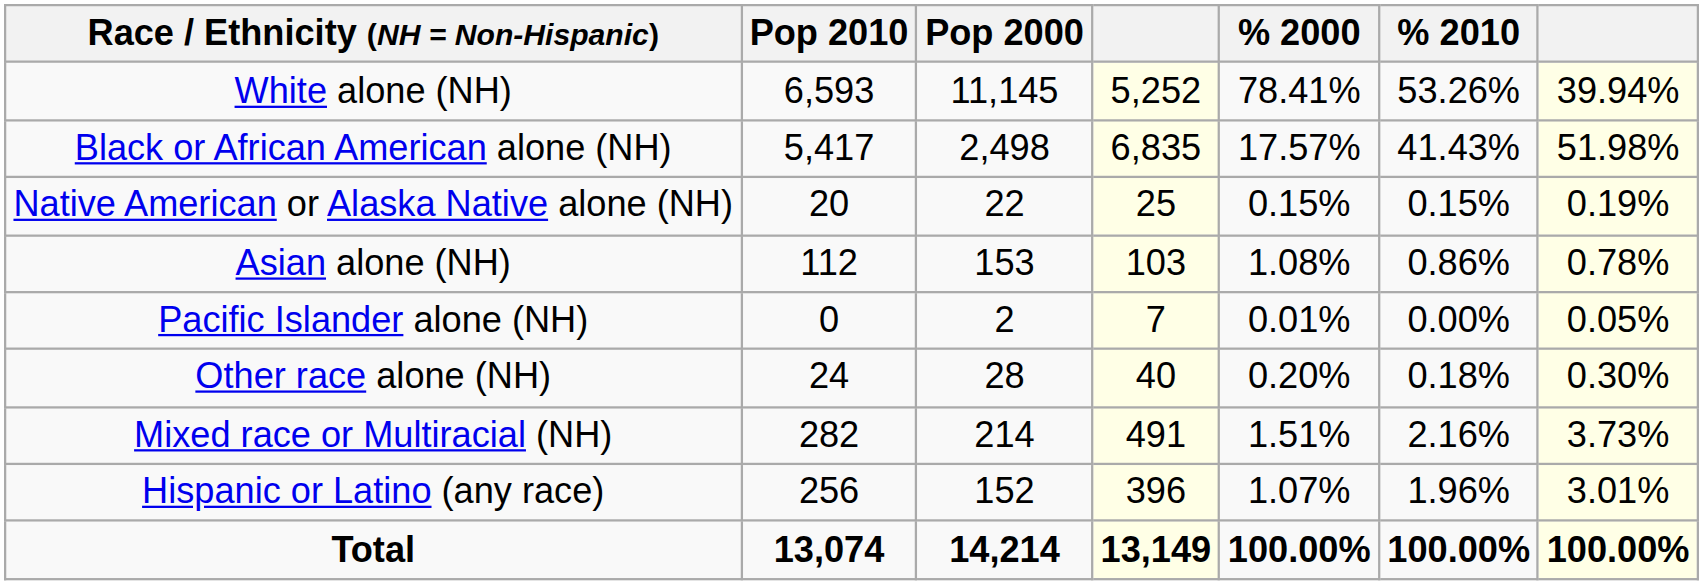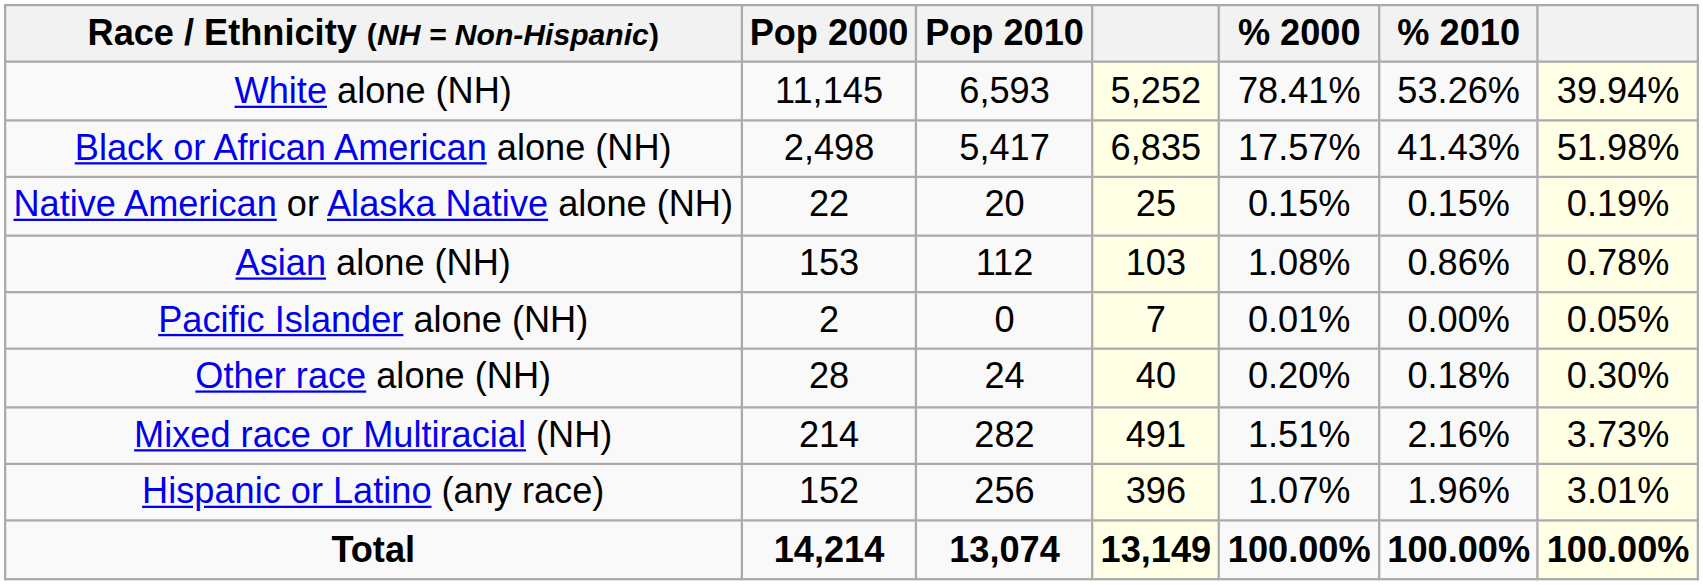columns swapped: (1005, 33) <-> (829, 33)
